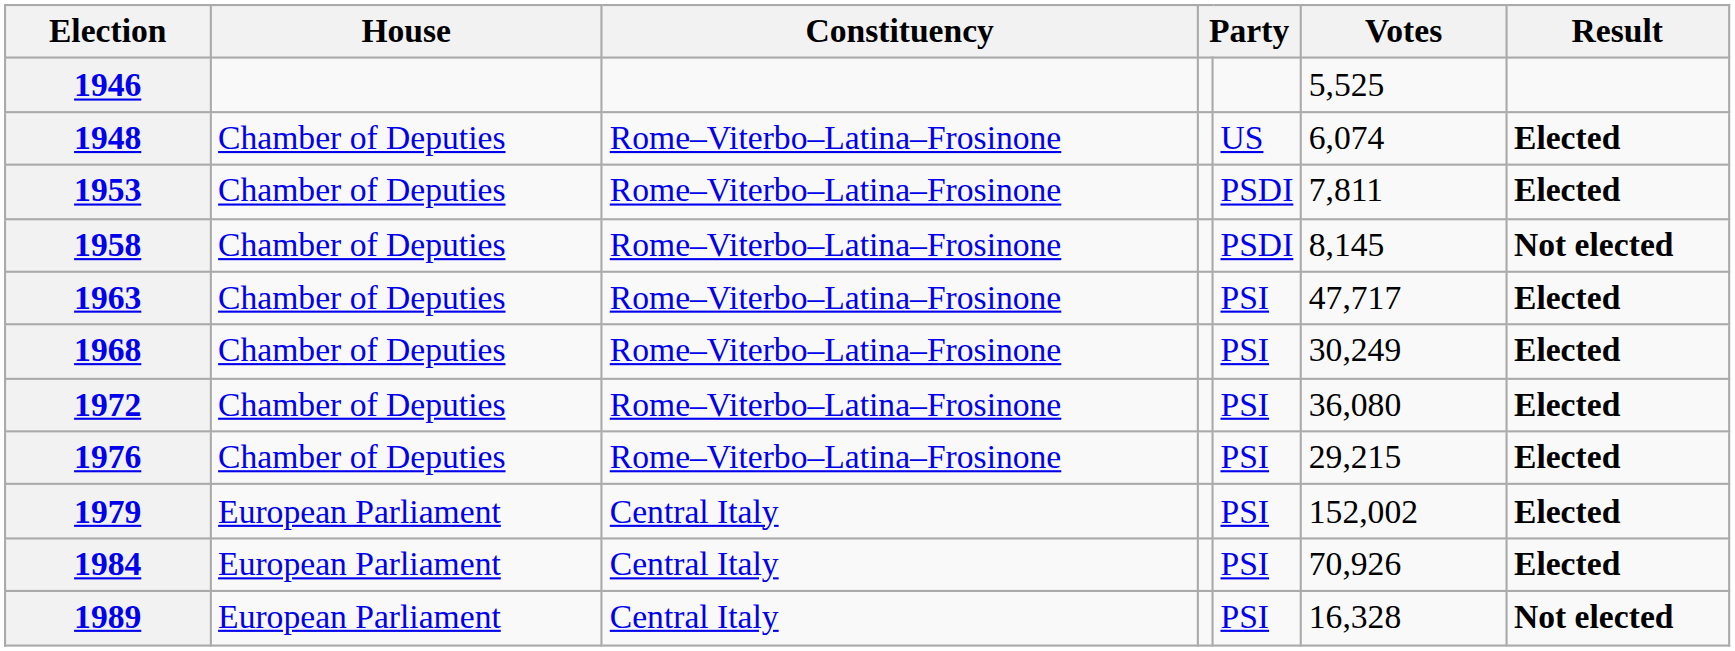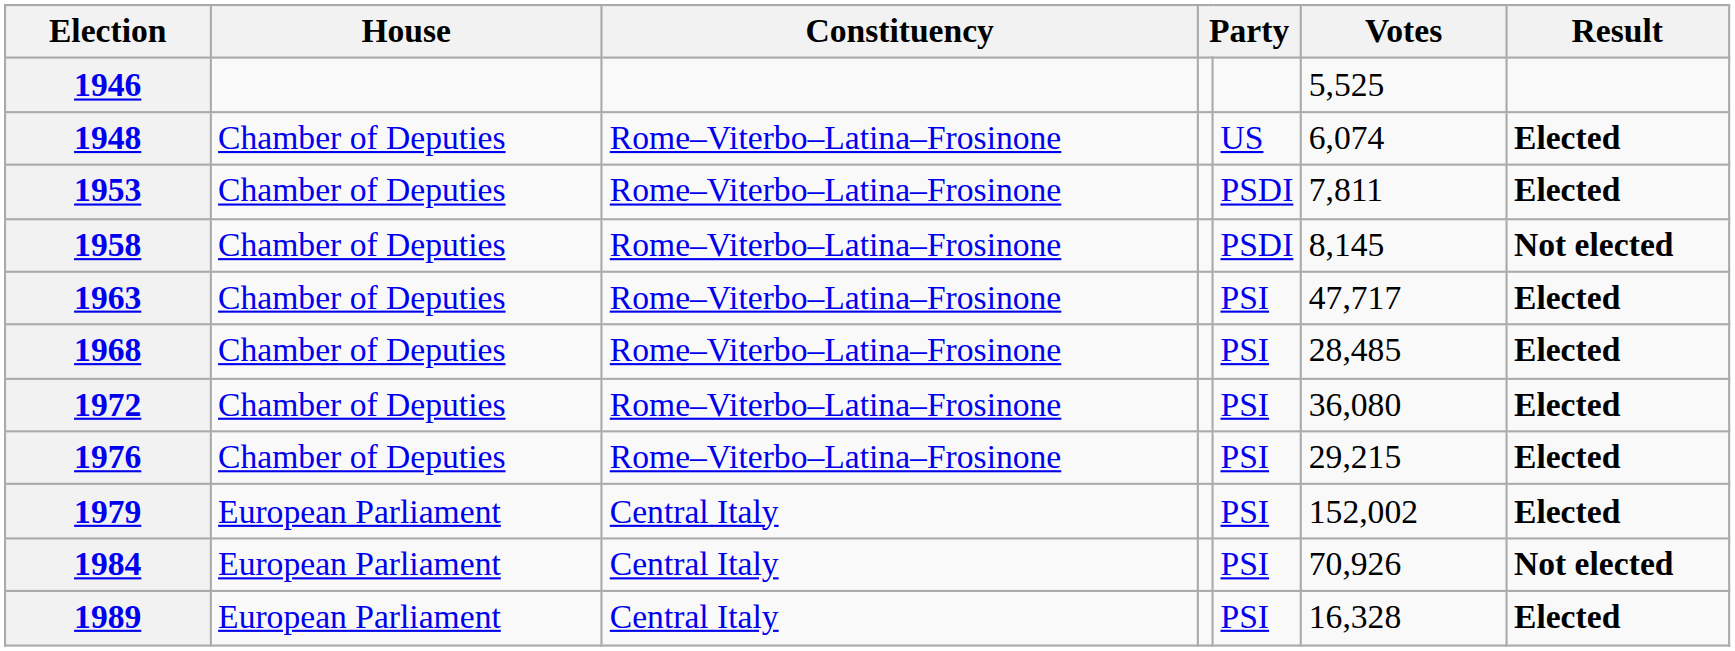(1355, 350) 30,249 -> (1355, 350) 28,485
(1567, 564) Elected -> (1594, 564) Not elected
(1594, 617) Not elected -> (1567, 617) Elected
